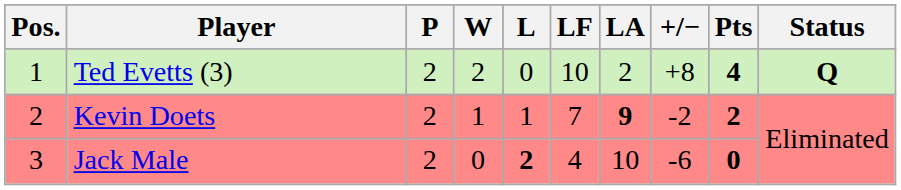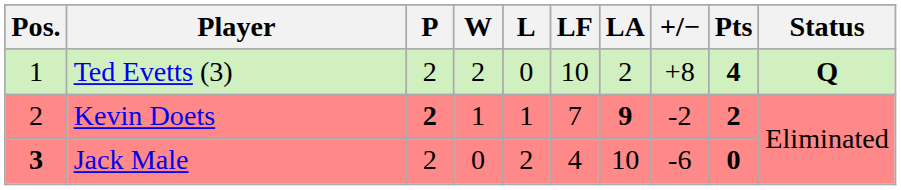(430, 116) normal -> (430, 116) bold
(36, 160) normal -> (36, 160) bold
(526, 160) bold -> (526, 160) normal
